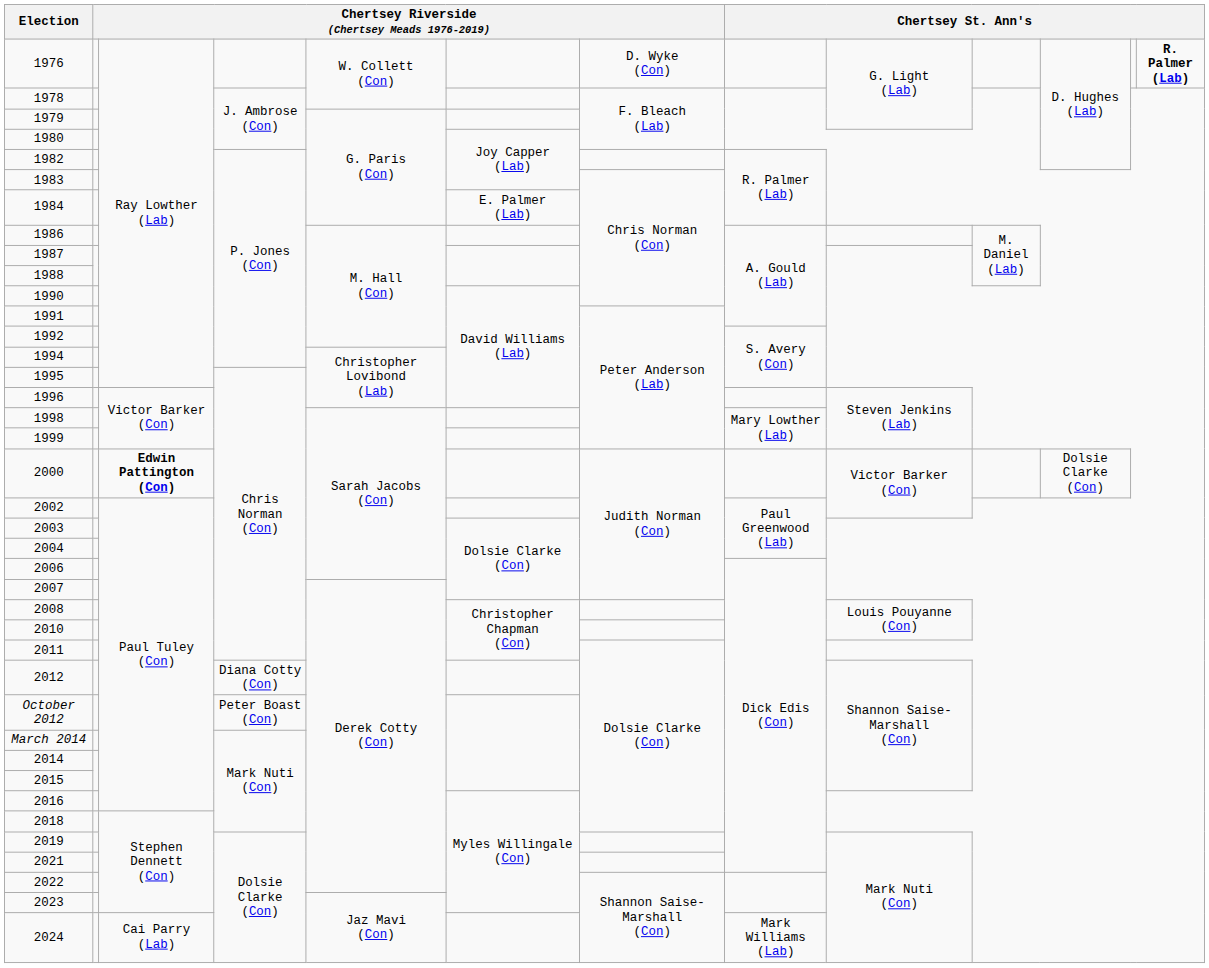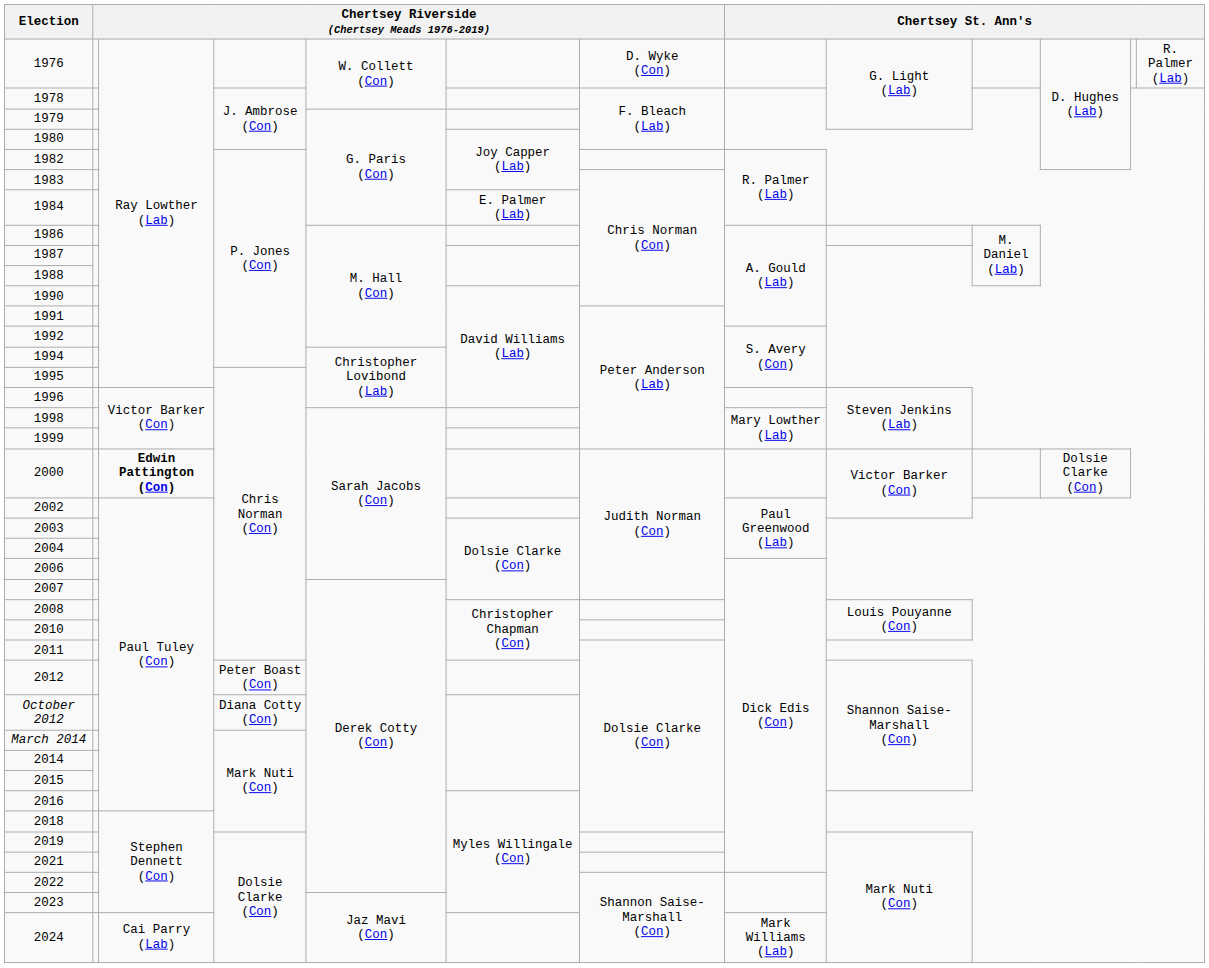(1170, 64) bold -> (1170, 64) normal
(260, 678) Diana Cotty (Con) -> (260, 678) Peter Boast (Con)
(260, 713) Peter Boast (Con) -> (260, 713) Diana Cotty (Con)
